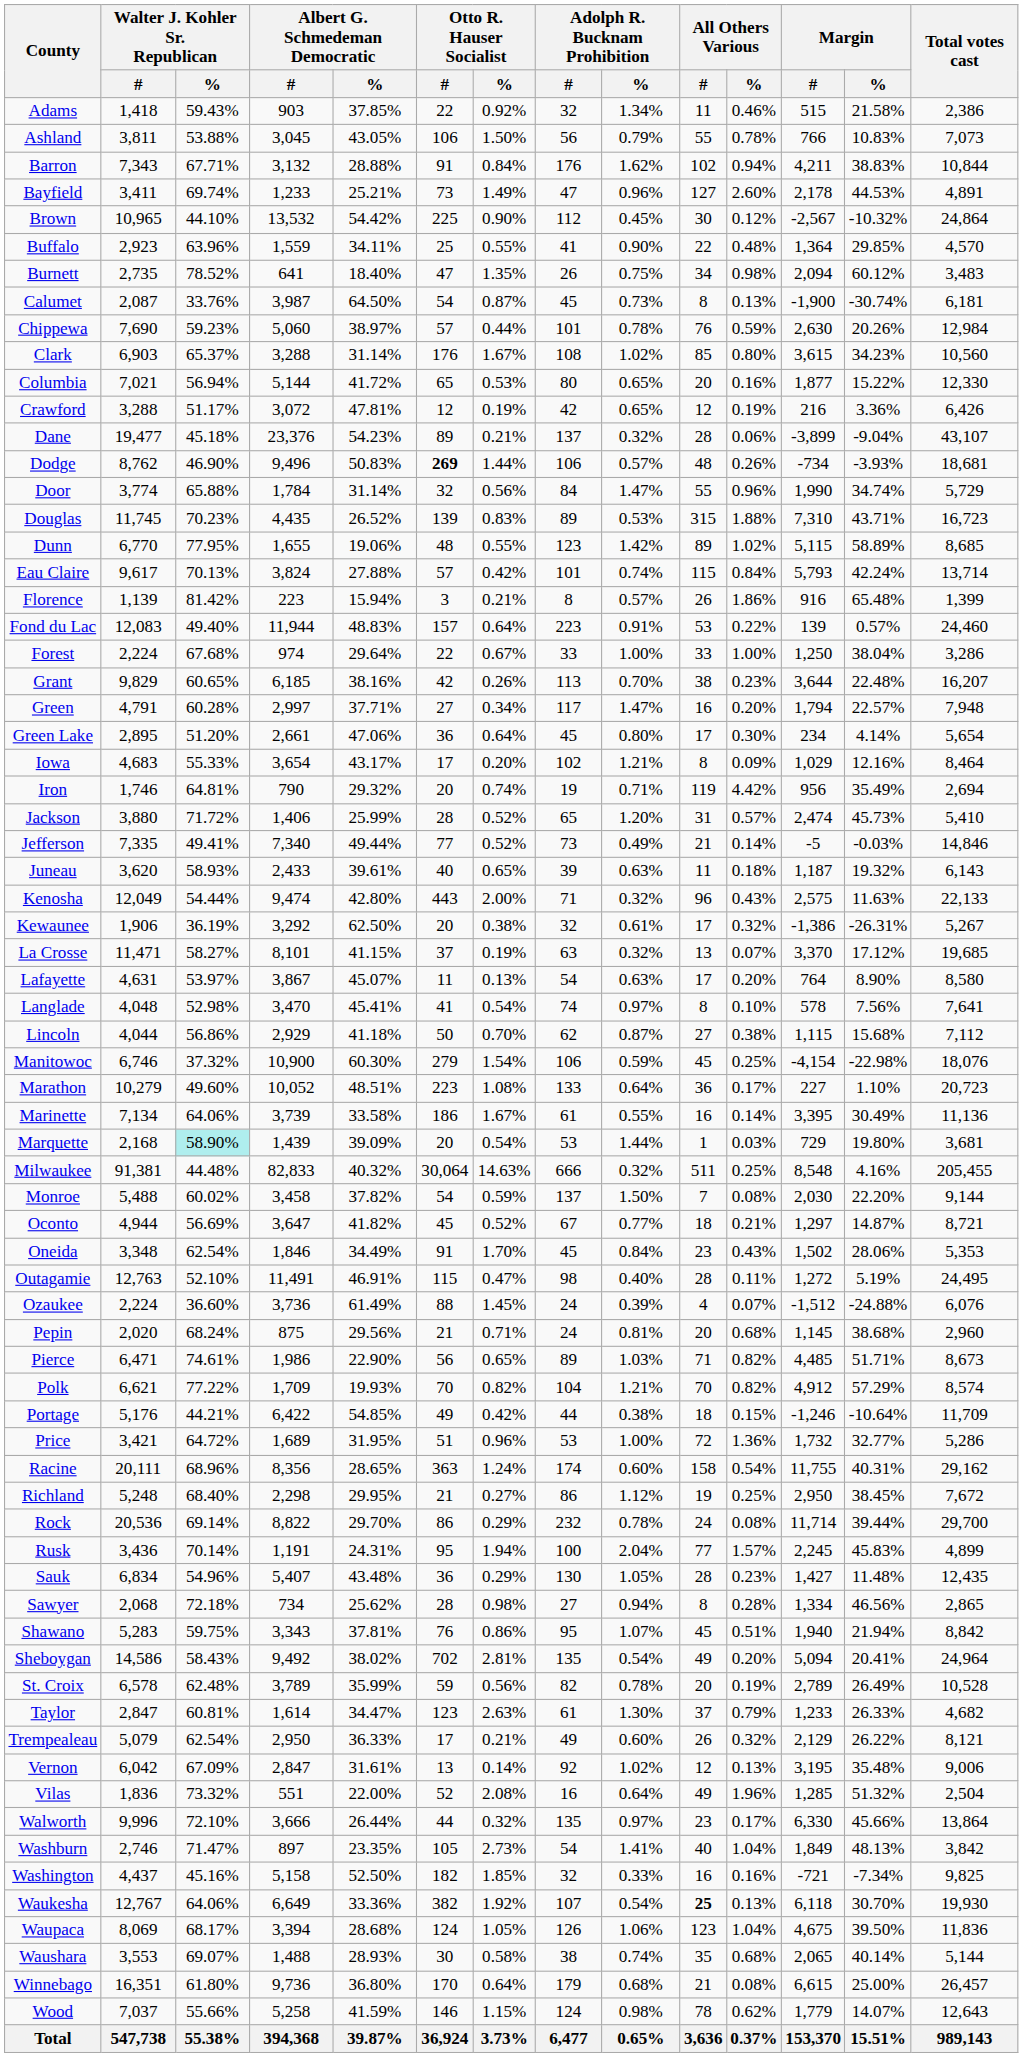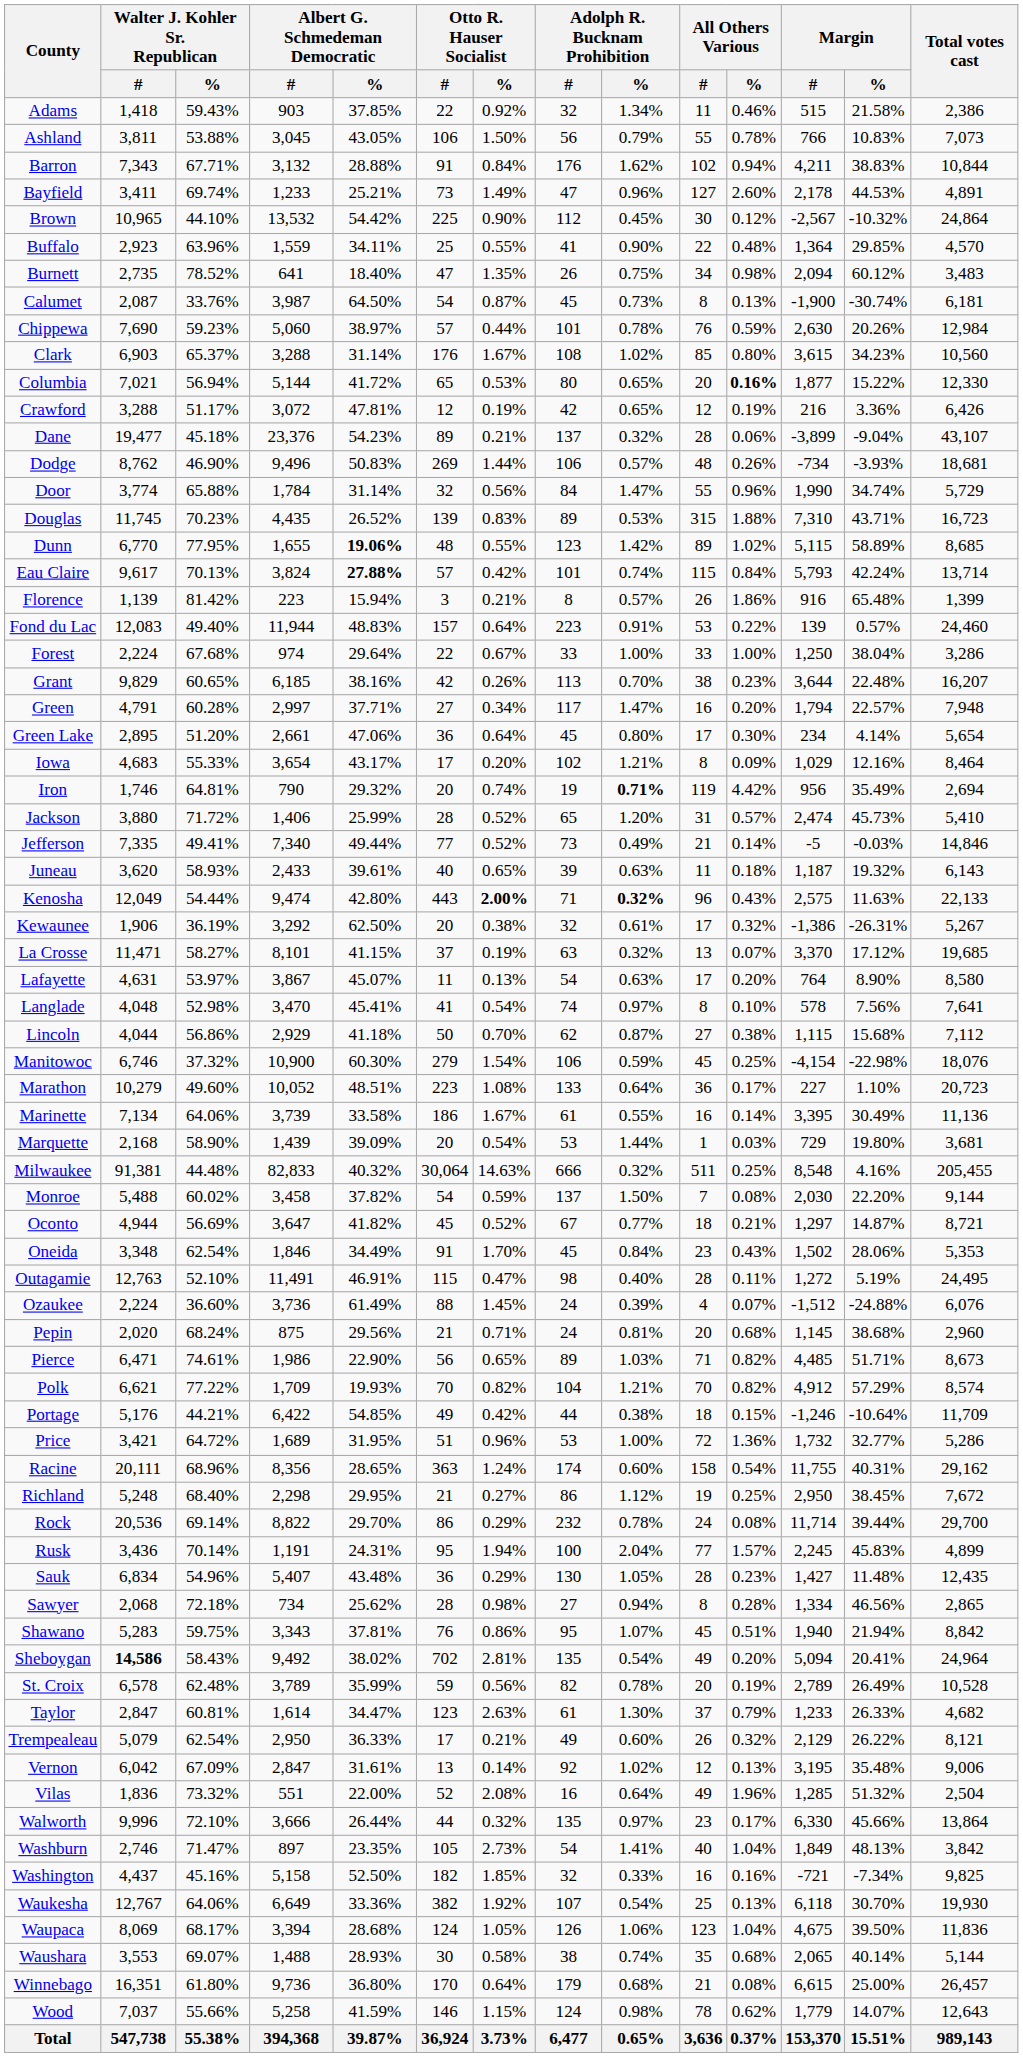(754, 382) normal -> (754, 382) bold
(445, 463) bold -> (445, 463) normal
(375, 545) normal -> (375, 545) bold
(375, 572) normal -> (375, 572) bold
(641, 789) normal -> (641, 789) bold
(504, 898) normal -> (504, 898) bold
(641, 898) normal -> (641, 898) bold
(212, 1142) paleturquoise background -> (212, 1142) no background
(138, 1658) normal -> (138, 1658) bold
(703, 1902) bold -> (703, 1902) normal
